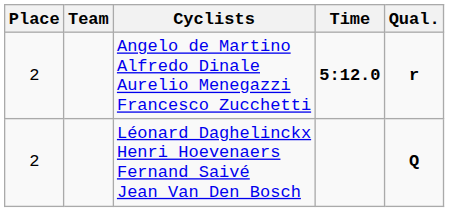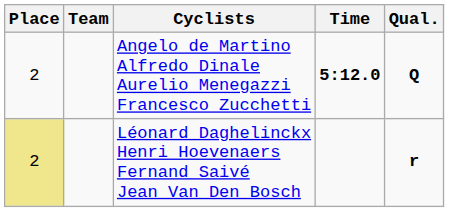(414, 76) r -> (414, 76) Q
(34, 162) no background -> (34, 162) khaki background
(414, 162) Q -> (414, 162) r
